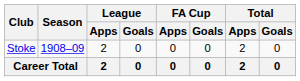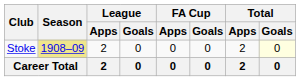(63, 48) no background -> (63, 48) khaki background
(277, 48) no background -> (277, 48) lightyellow background
